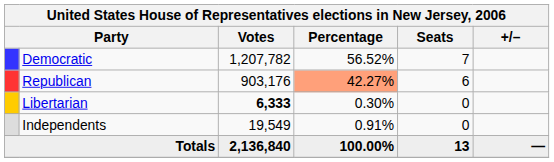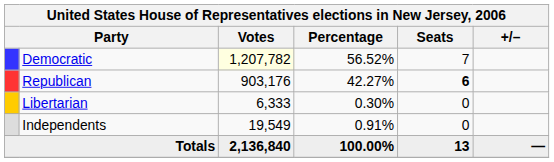(260, 59) no background -> (260, 59) lightyellow background
(371, 81) lightsalmon background -> (371, 81) no background
(466, 81) normal -> (466, 81) bold
(273, 103) bold -> (273, 103) normal
